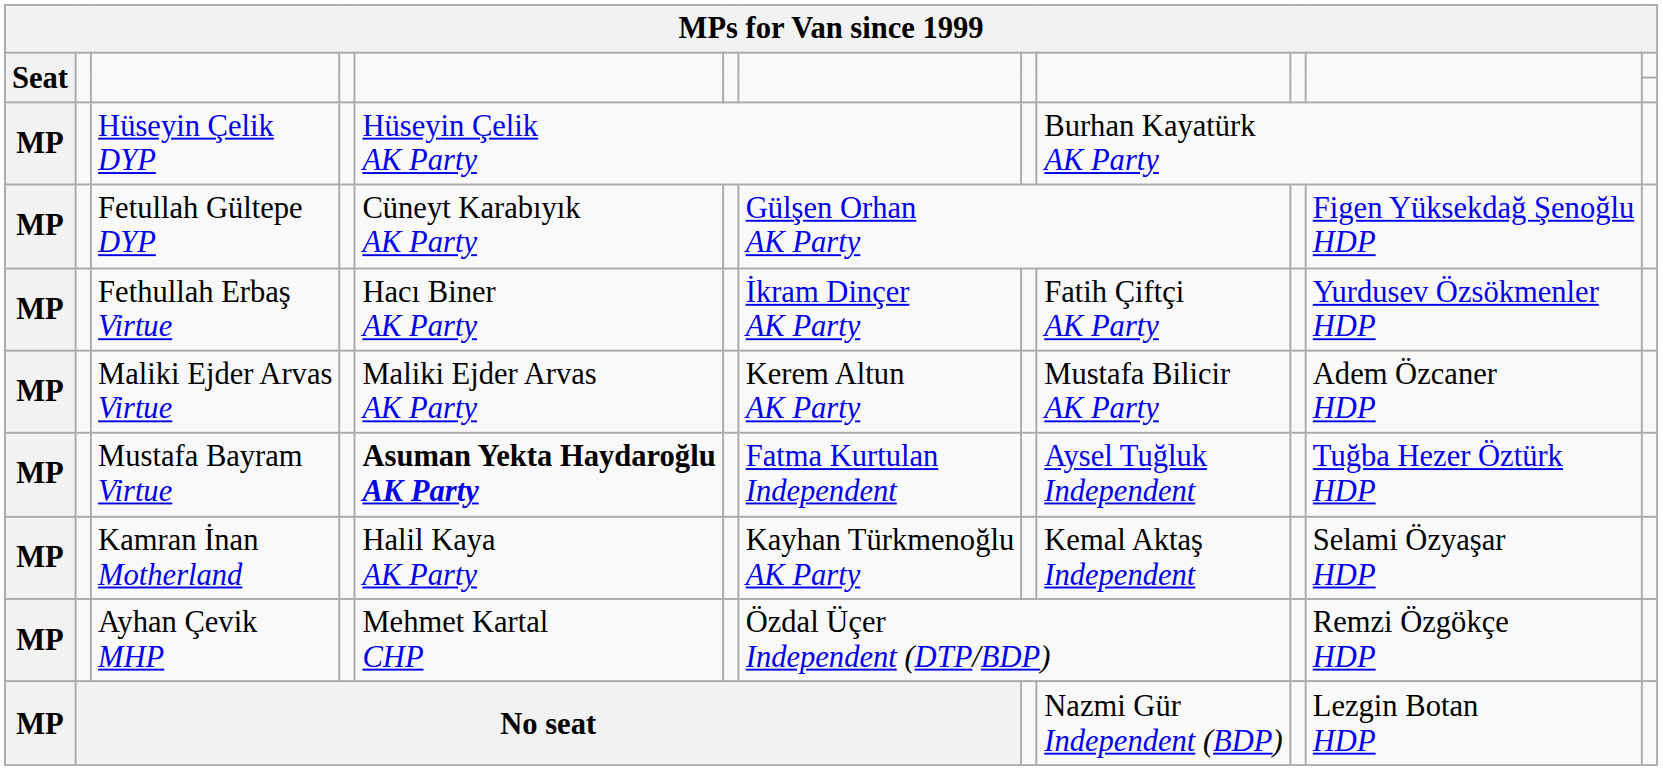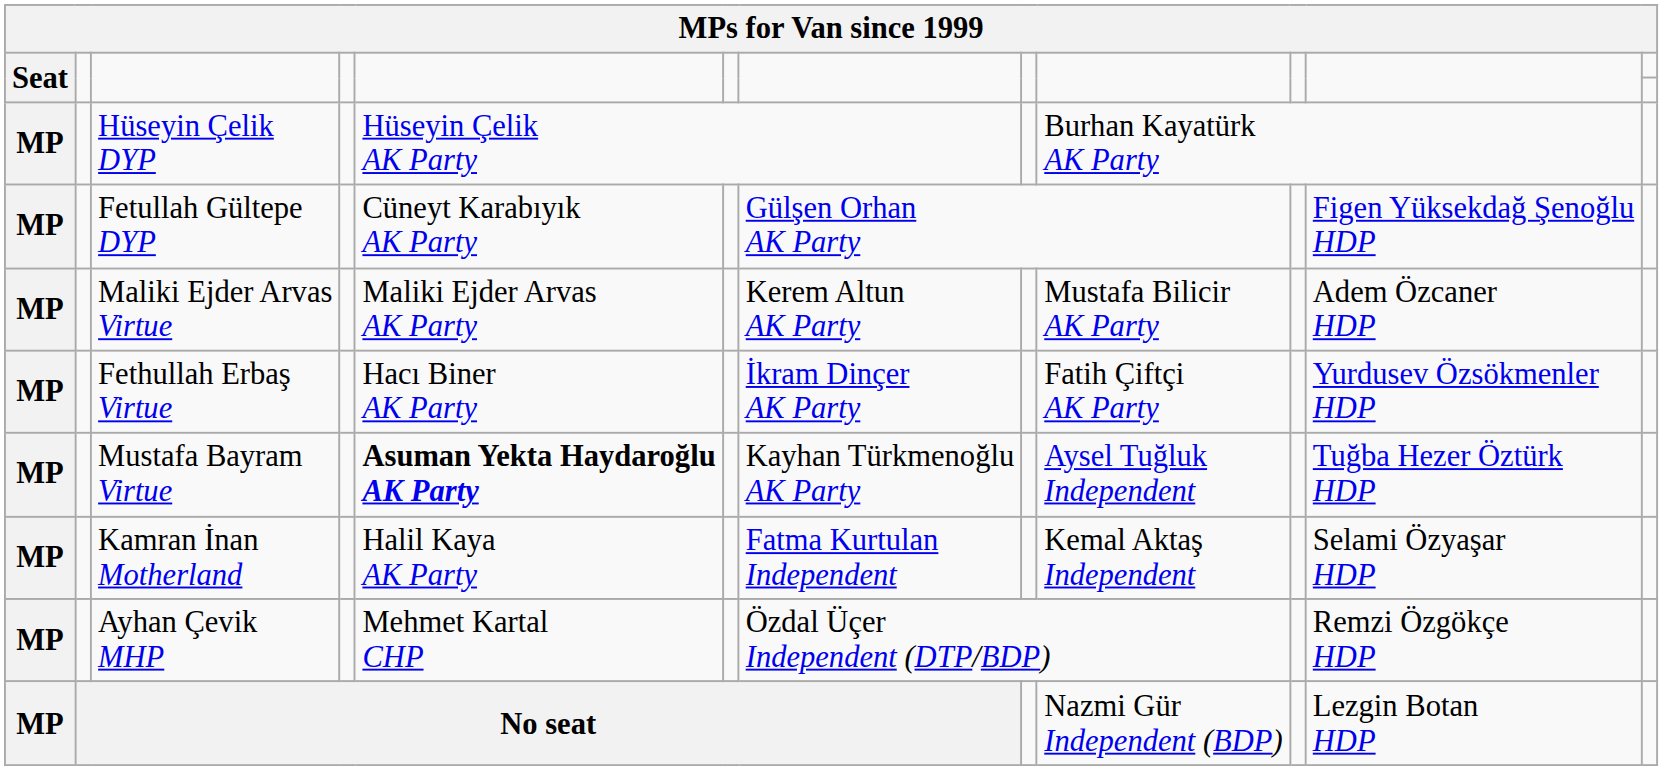rows swapped: (194, 308) <-> (215, 391)
(842, 474) Fatma Kurtulan Independent -> (880, 474) Kayhan Türkmenoğlu AK Party
(880, 557) Kayhan Türkmenoğlu AK Party -> (842, 557) Fatma Kurtulan Independent
